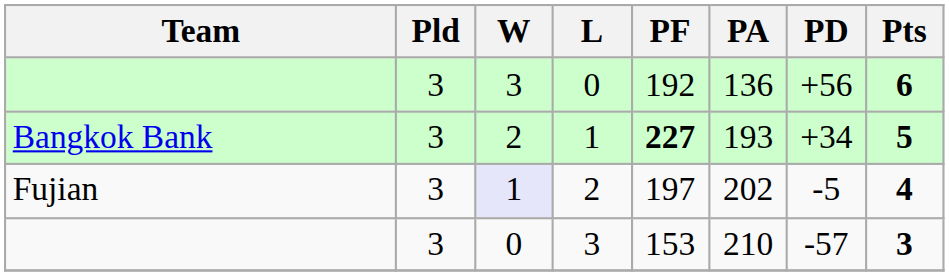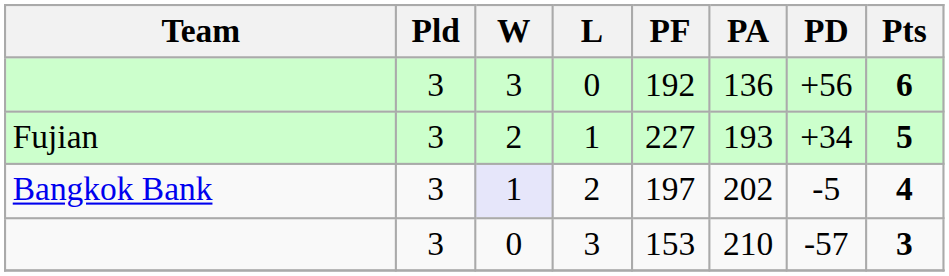(113, 137) Bangkok Bank -> (55, 137) Fujian
(670, 137) bold -> (670, 137) normal
(55, 190) Fujian -> (113, 190) Bangkok Bank
